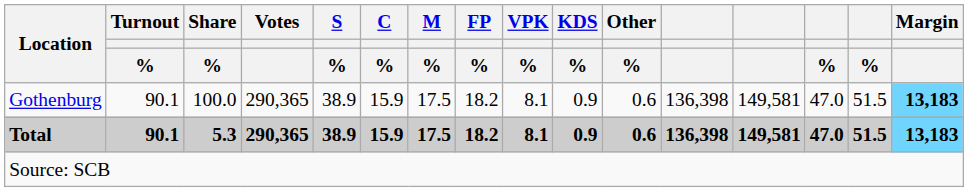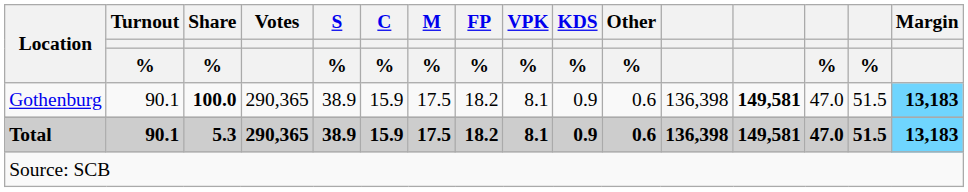(215, 100) normal -> (215, 100) bold
(769, 100) normal -> (769, 100) bold
